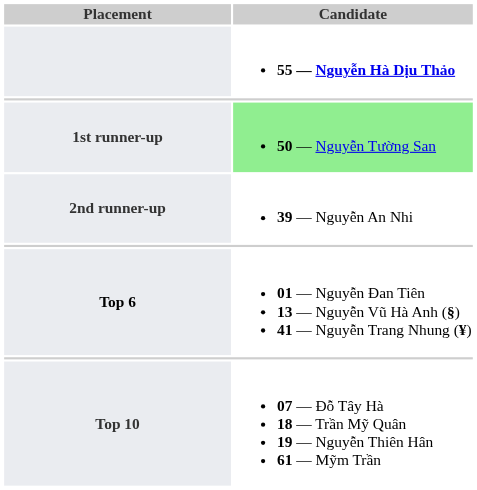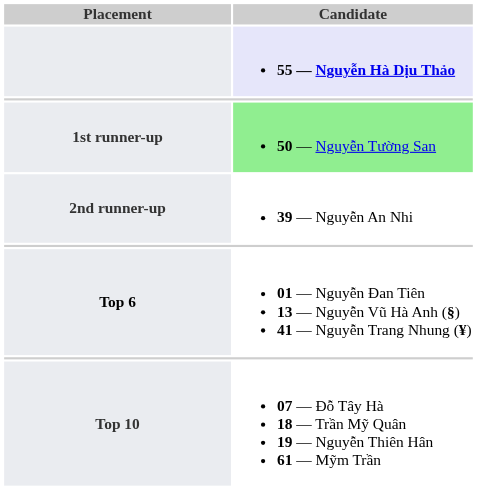(353, 70) no background -> (353, 70) lavender background
